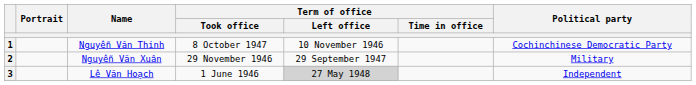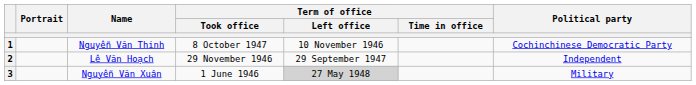(122, 59) Nguyễn Văn Xuân -> (122, 59) Lê Văn Hoạch
(592, 59) Military -> (592, 59) Independent
(122, 73) Lê Văn Hoạch -> (122, 73) Nguyễn Văn Xuân
(592, 73) Independent -> (592, 73) Military
